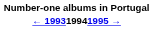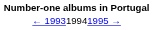(77, 21) bold -> (77, 21) normal
